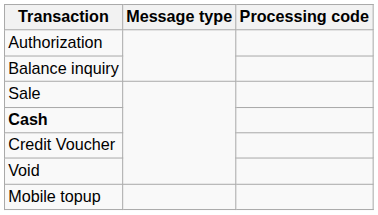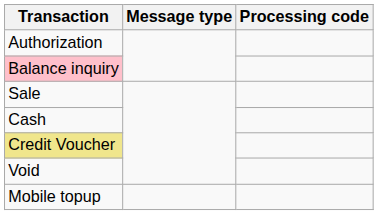(63, 68) no background -> (63, 68) pink background
(28, 119) bold -> (27, 119) normal
(62, 145) no background -> (62, 145) khaki background
